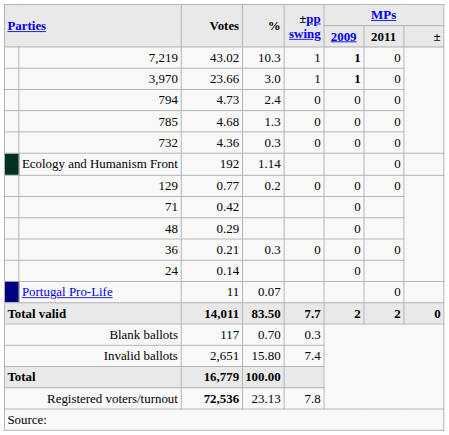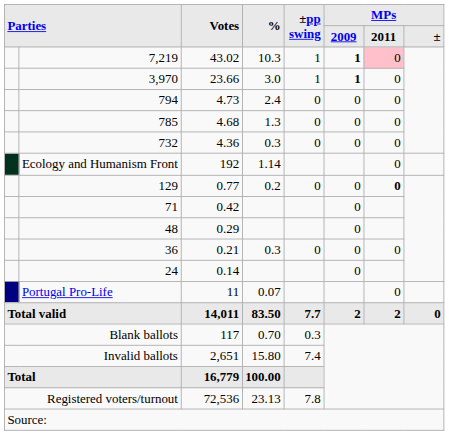(397, 57) no background -> (397, 57) pink background
(397, 185) normal -> (397, 185) bold
(221, 398) bold -> (221, 398) normal
